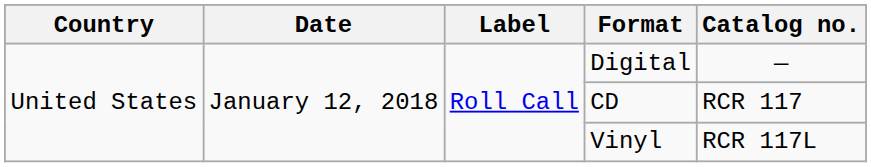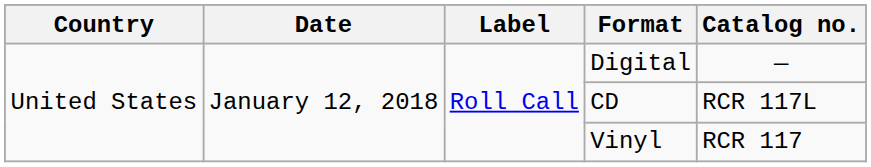(752, 102) RCR 117 -> (760, 102) RCR 117L
(760, 141) RCR 117L -> (752, 141) RCR 117
